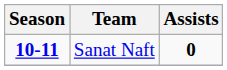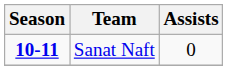(191, 49) bold -> (191, 49) normal
